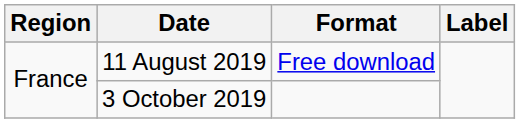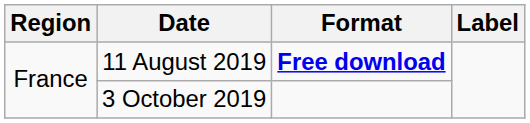(356, 61) normal -> (361, 61) bold
